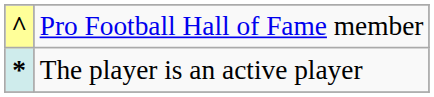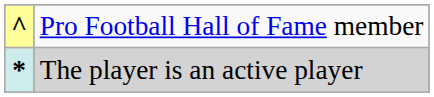(201, 69) no background -> (201, 69) lightgrey background
